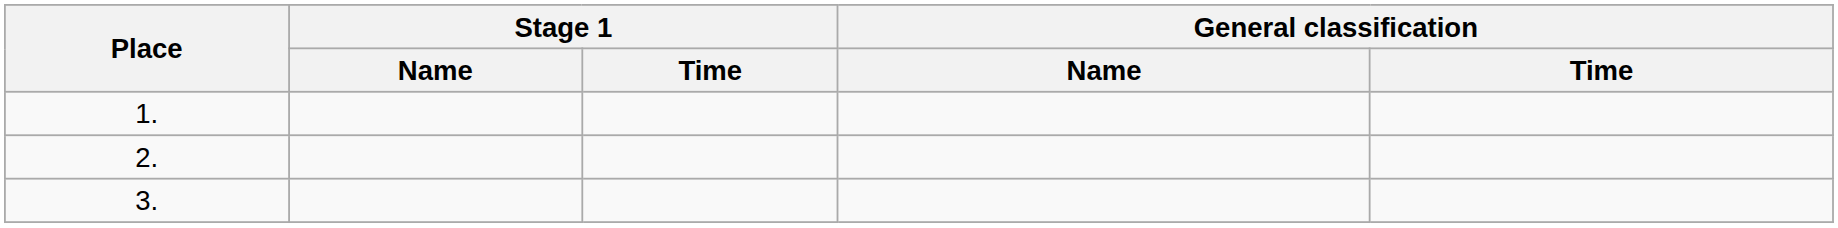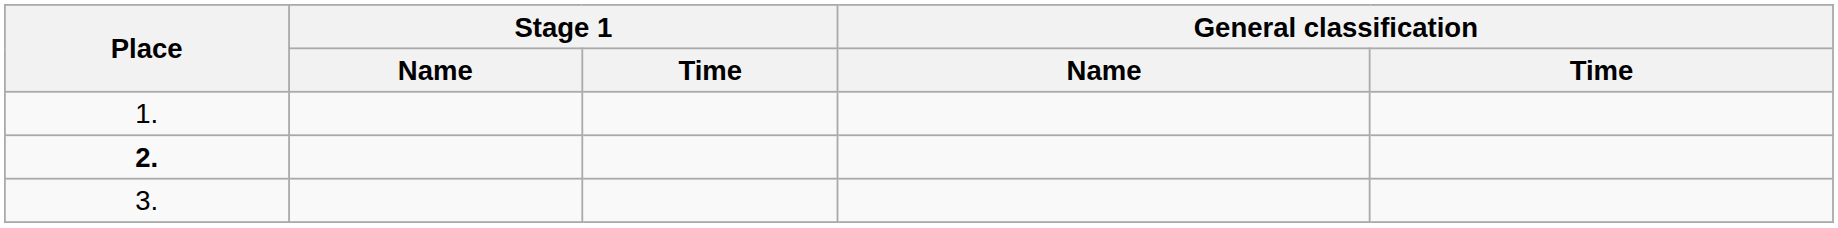(147, 158) normal -> (147, 158) bold
